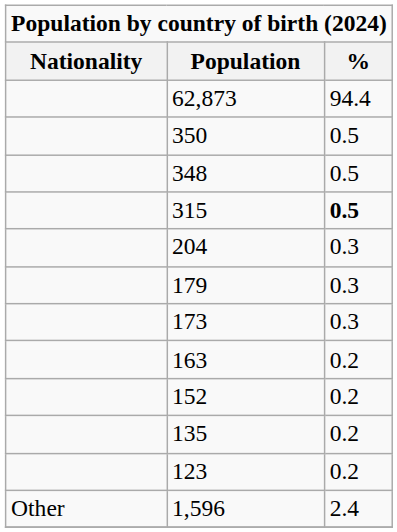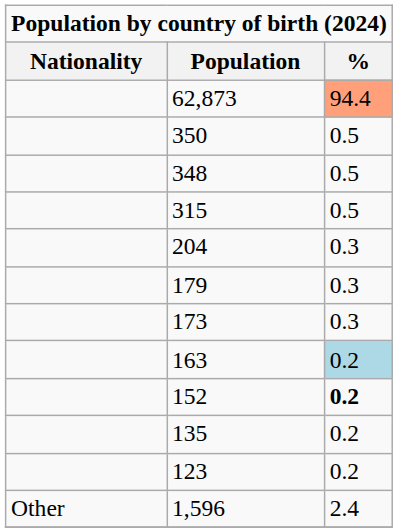(350, 98) no background -> (350, 98) lightsalmon background
(344, 210) bold -> (344, 210) normal
(344, 359) no background -> (344, 359) lightblue background
(344, 396) normal -> (344, 396) bold
